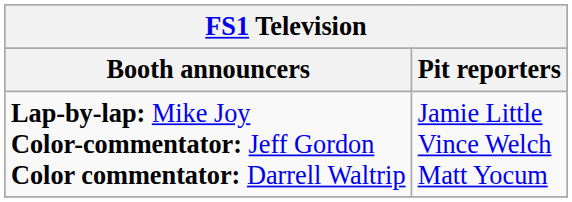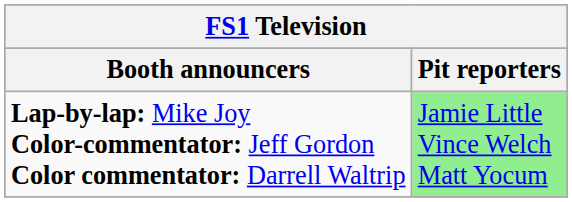(485, 144) no background -> (485, 144) lightgreen background
